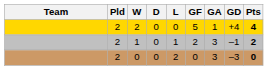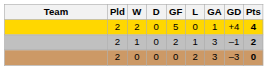columns swapped: (176, 12) <-> (195, 12)
